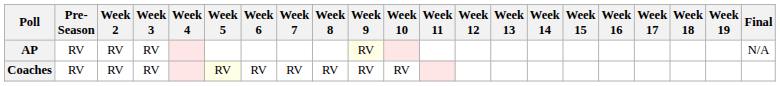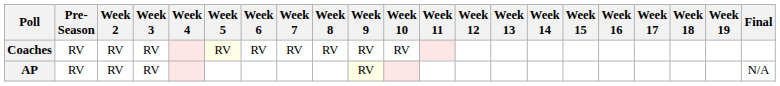rows swapped: (30, 50) <-> (30, 71)
